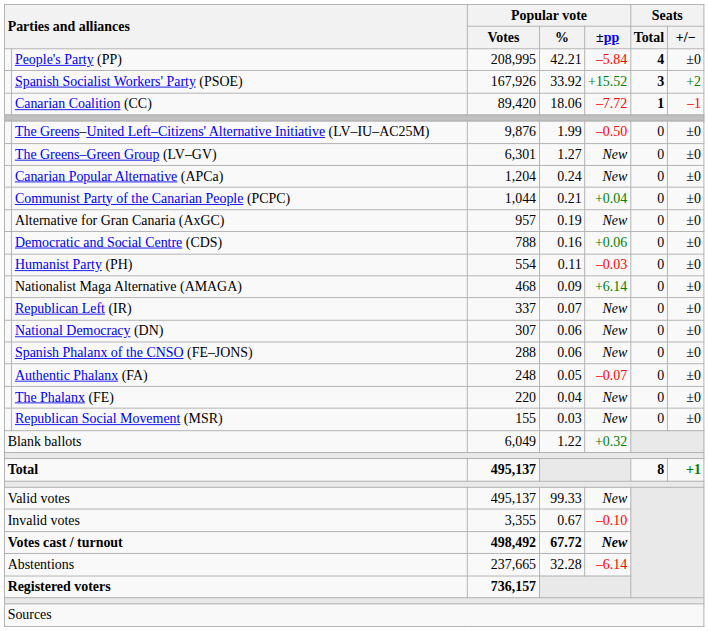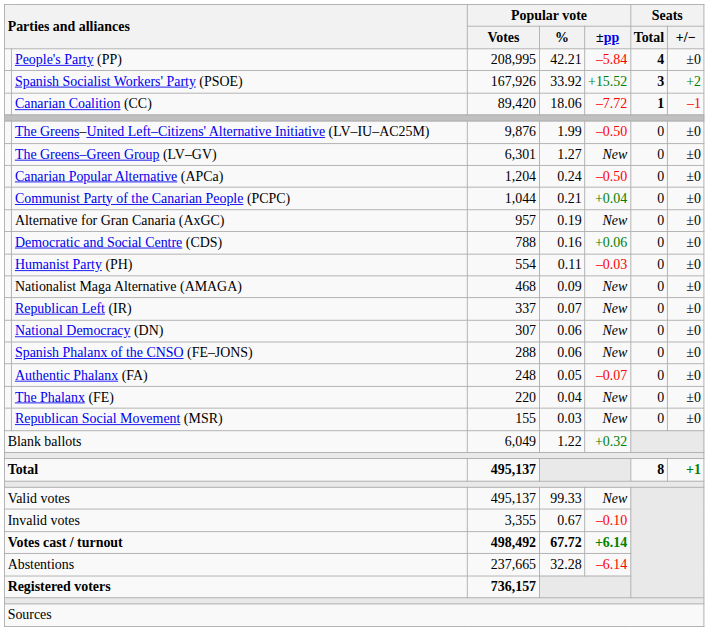(615, 176) New -> (612, 176) –0.50
(611, 286) +6.14 -> (615, 286) New
(614, 542) New -> (611, 542) +6.14
